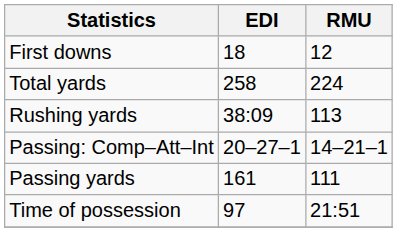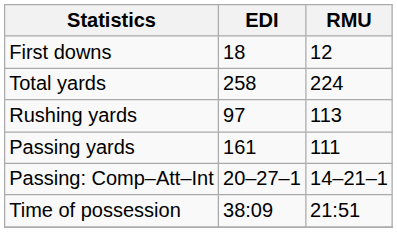(248, 115) 38:09 -> (234, 115) 97
rows swapped: (72, 178) <-> (112, 147)
(234, 210) 97 -> (248, 210) 38:09
